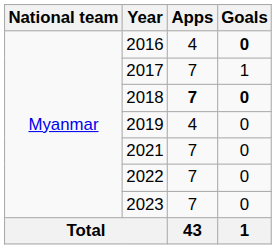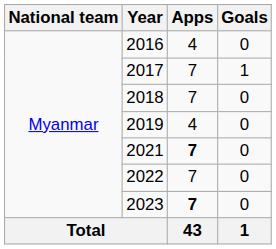(245, 44) bold -> (245, 44) normal
(192, 97) bold -> (192, 97) normal
(245, 97) bold -> (245, 97) normal
(192, 151) normal -> (192, 151) bold
(192, 204) normal -> (192, 204) bold
